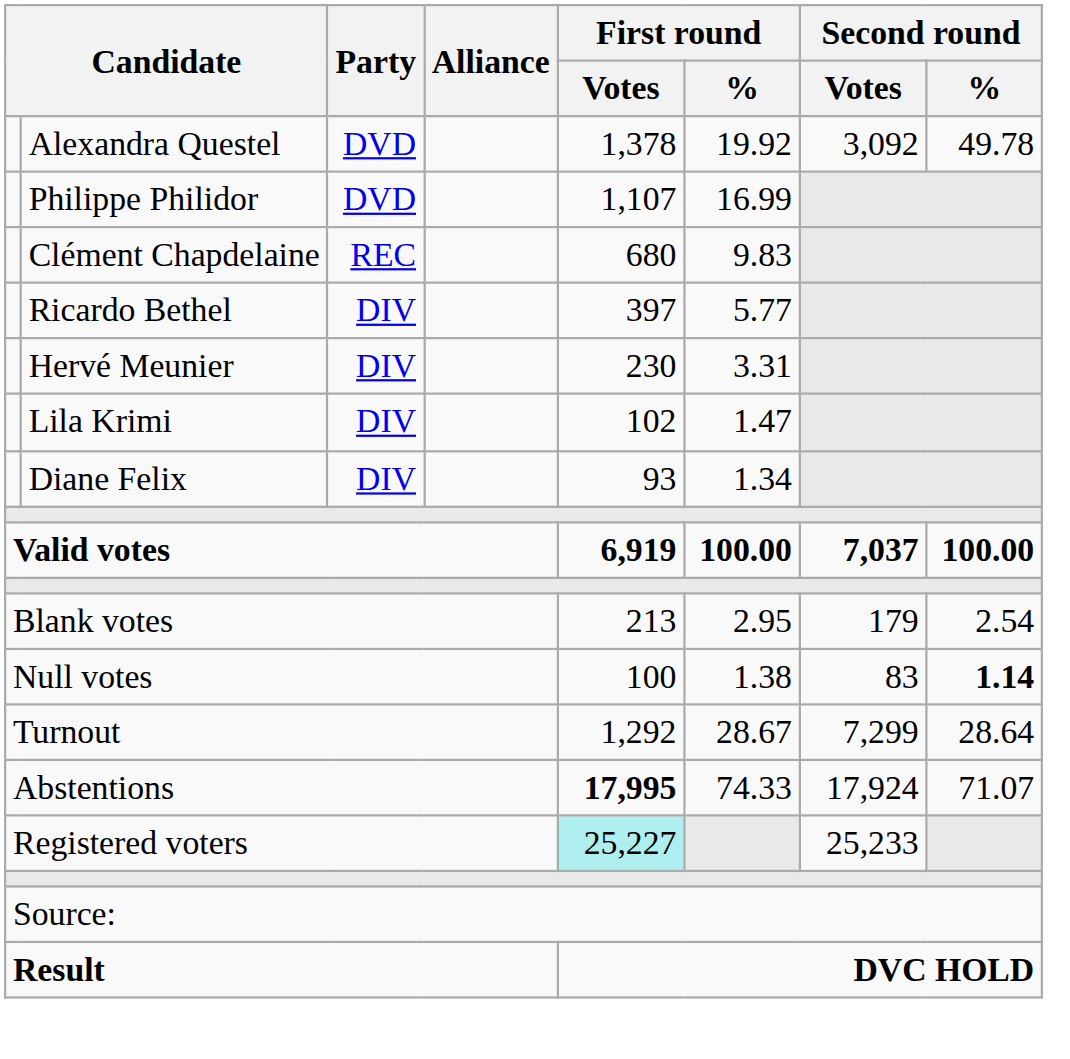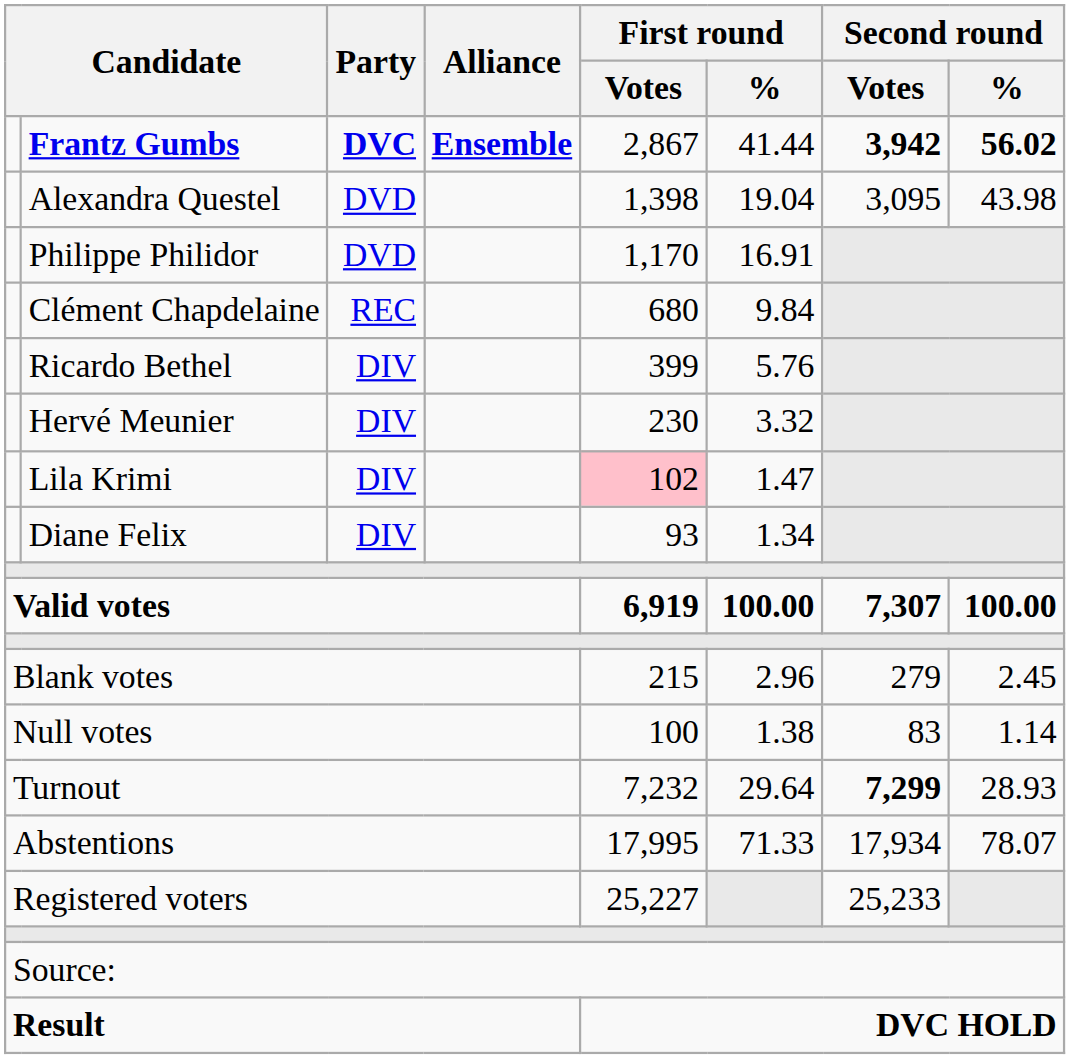+ row: (134, 143)
(638, 143) 1,378 -> (661, 199) 1,398
(754, 143) 19.92 -> (777, 199) 19.04
(881, 143) 3,092 -> (903, 199) 3,095
(996, 143) 49.78 -> (1019, 199) 43.98
(638, 199) 1,107 -> (661, 255) 1,170
(754, 199) 16.99 -> (777, 255) 16.91
(762, 255) 9.83 -> (785, 310) 9.84
(651, 310) 397 -> (674, 366) 399
(762, 310) 5.77 -> (785, 366) 5.76
(762, 366) 3.31 -> (785, 421) 3.32
(651, 421) no background -> (674, 477) pink background
(881, 548) 7,037 -> (903, 604) 7,307
(651, 620) 213 -> (674, 675) 215
(762, 620) 2.95 -> (785, 675) 2.96
(893, 620) 179 -> (916, 675) 279
(1005, 620) 2.54 -> (1027, 675) 2.45
(1005, 675) bold -> (1027, 731) normal
(638, 731) 1,292 -> (661, 787) 7,232
(754, 731) 28.67 -> (777, 787) 29.64
(881, 731) normal -> (903, 787) bold
(996, 731) 28.64 -> (1019, 787) 28.93
(630, 787) bold -> (653, 842) normal
(754, 787) 74.33 -> (777, 842) 71.33
(872, 787) 17,924 -> (895, 842) 17,934
(996, 787) 71.07 -> (1019, 842) 78.07
(630, 842) paleturquoise background -> (653, 898) no background
